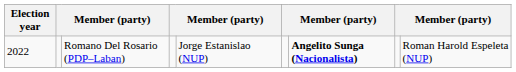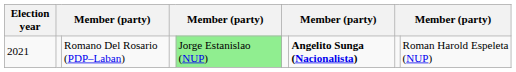(18, 51) 2022 -> (18, 51) 2021
(215, 51) no background -> (215, 51) lightgreen background
